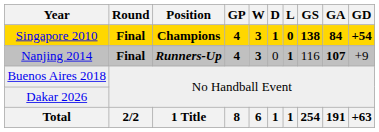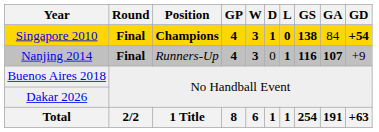(336, 35) bold -> (333, 35) normal
(189, 55) bold -> (187, 55) normal
(310, 55) normal -> (307, 55) bold
